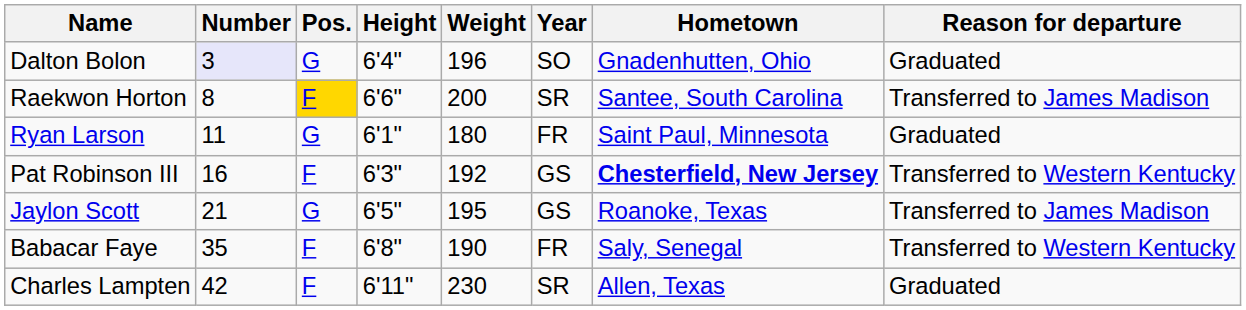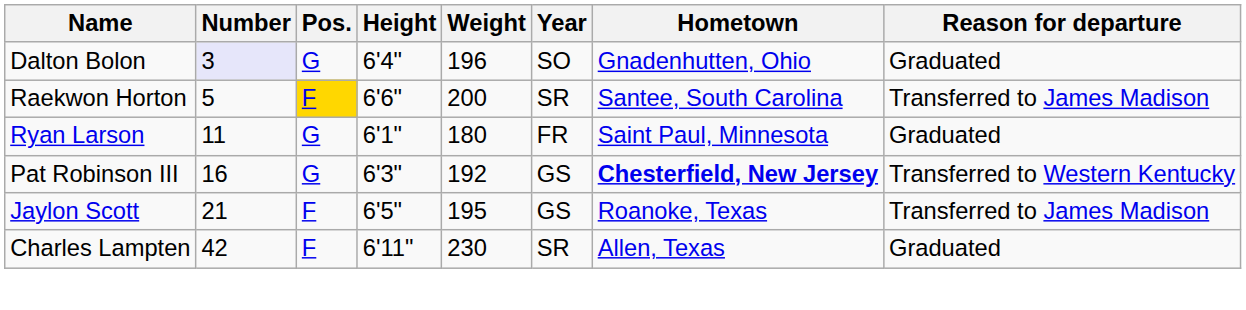(208, 98) 8 -> (208, 98) 5
(309, 173) F -> (311, 173) G
(311, 211) G -> (309, 211) F
- row: (84, 248)
